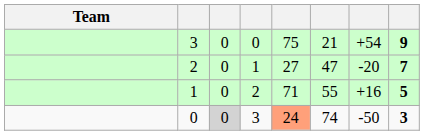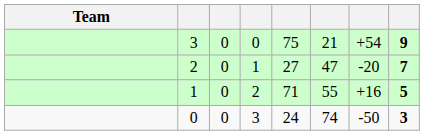(225, 117) lightgrey background -> (225, 117) no background
(291, 117) lightsalmon background -> (291, 117) no background
